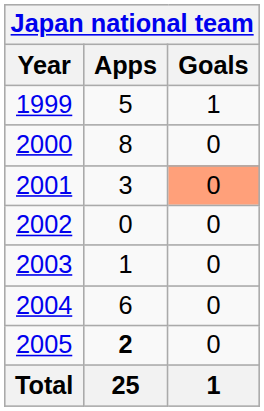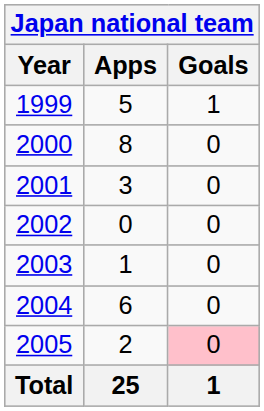(213, 184) lightsalmon background -> (213, 184) no background
(126, 345) bold -> (126, 345) normal
(213, 345) no background -> (213, 345) pink background
